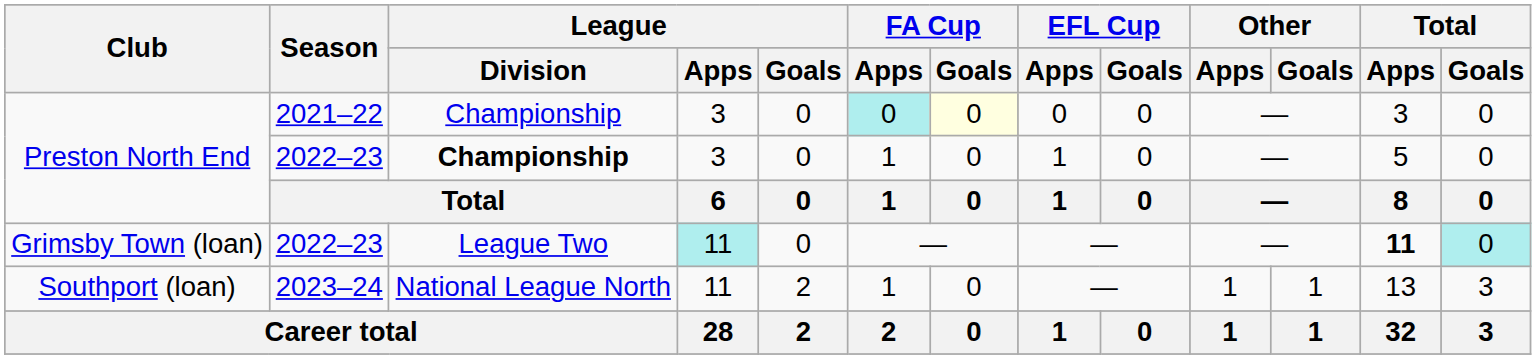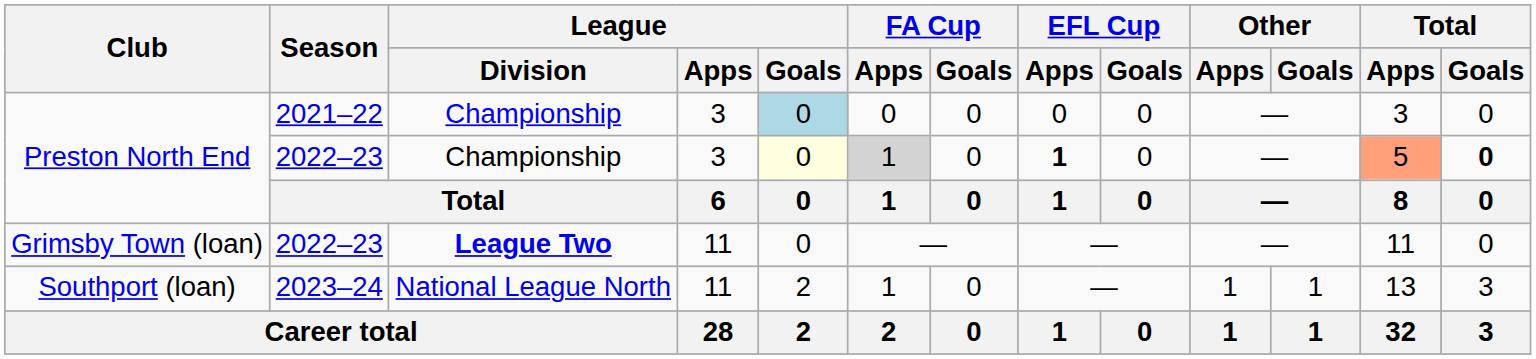(803, 113) no background -> (803, 113) lightblue background
(889, 113) paleturquoise background -> (889, 113) no background
(974, 113) lightyellow background -> (974, 113) no background
(533, 157) bold -> (533, 157) normal
(803, 157) no background -> (803, 157) lightyellow background
(889, 157) no background -> (889, 157) lightgrey background
(1059, 157) normal -> (1059, 157) bold
(1401, 157) no background -> (1401, 157) lightsalmon background
(1486, 157) normal -> (1486, 157) bold
(533, 244) normal -> (533, 244) bold
(718, 244) paleturquoise background -> (718, 244) no background
(1401, 244) bold -> (1401, 244) normal
(1486, 244) paleturquoise background -> (1486, 244) no background
